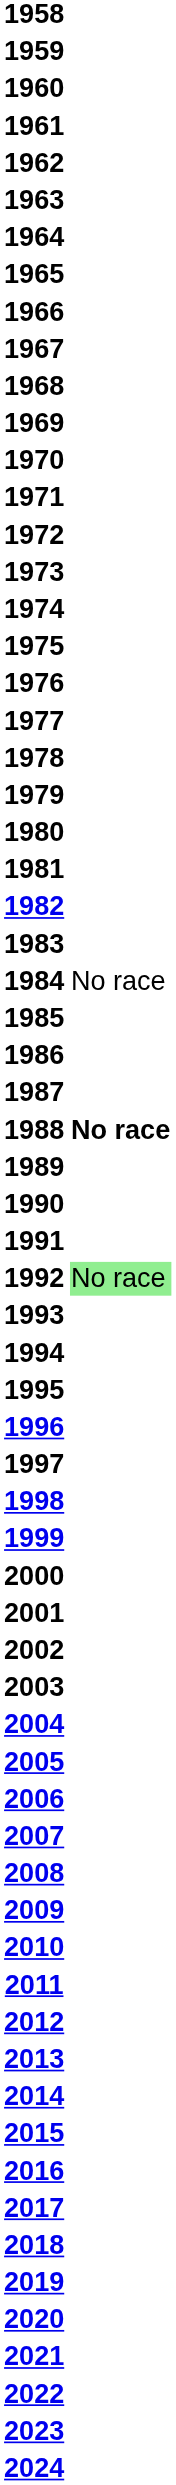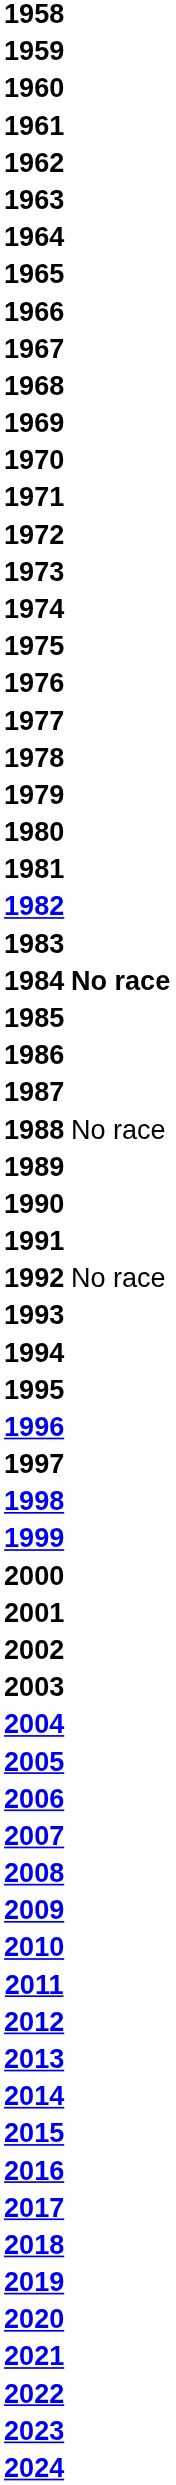(118, 980) normal -> (121, 980) bold
(121, 1129) bold -> (118, 1129) normal
(118, 1278) lightgreen background -> (118, 1278) no background
